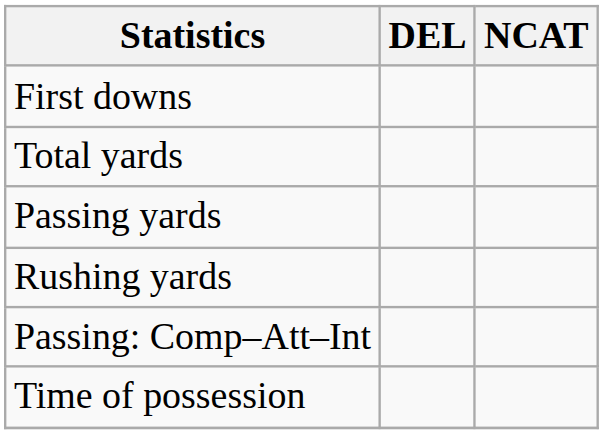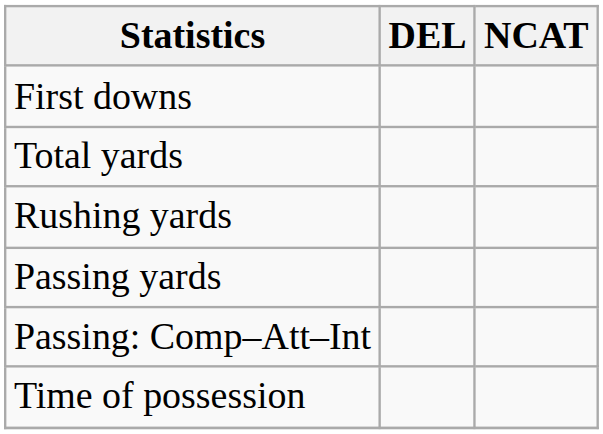rows swapped: (123, 276) <-> (118, 215)
